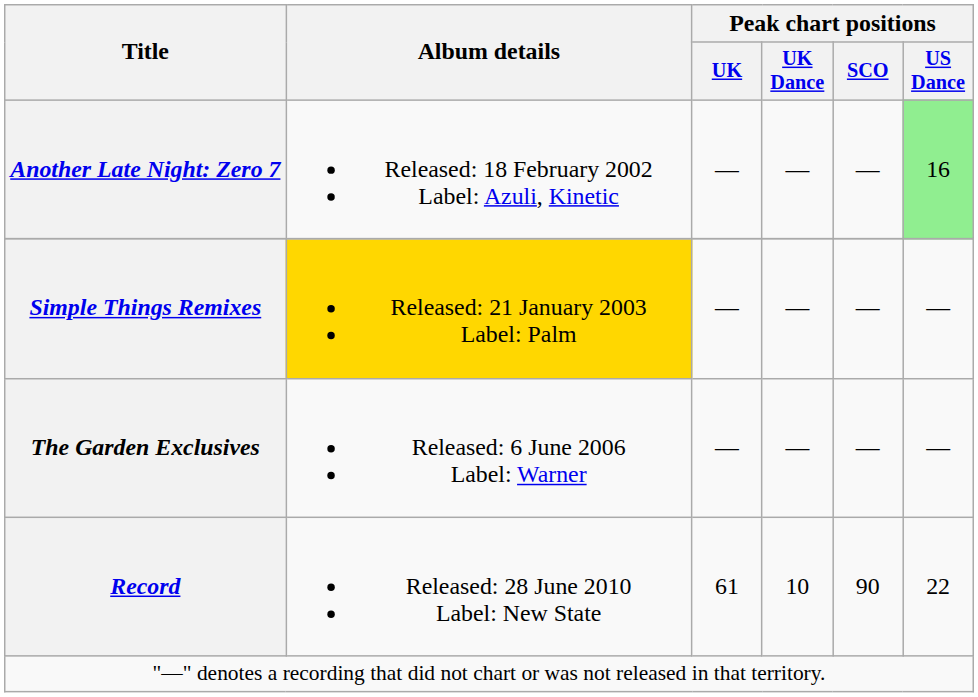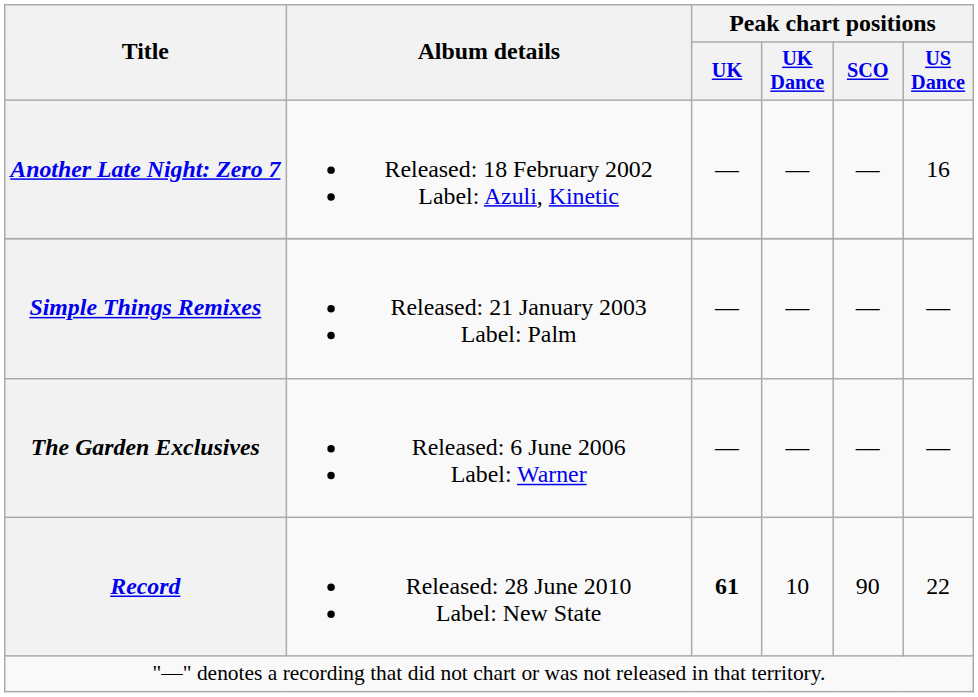(938, 169) lightgreen background -> (938, 169) no background
(489, 322) gold background -> (489, 322) no background
(727, 586) normal -> (727, 586) bold
